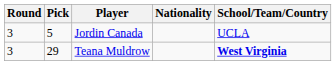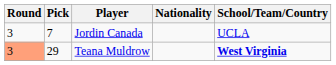(50, 32) 5 -> (50, 32) 7
(10, 51) no background -> (10, 51) lightsalmon background
